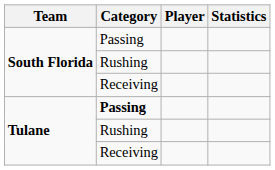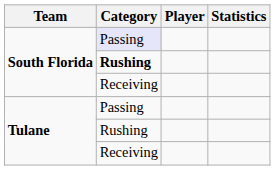(122, 39) no background -> (122, 39) lavender background
(124, 61) normal -> (125, 61) bold
(123, 107) bold -> (122, 107) normal
